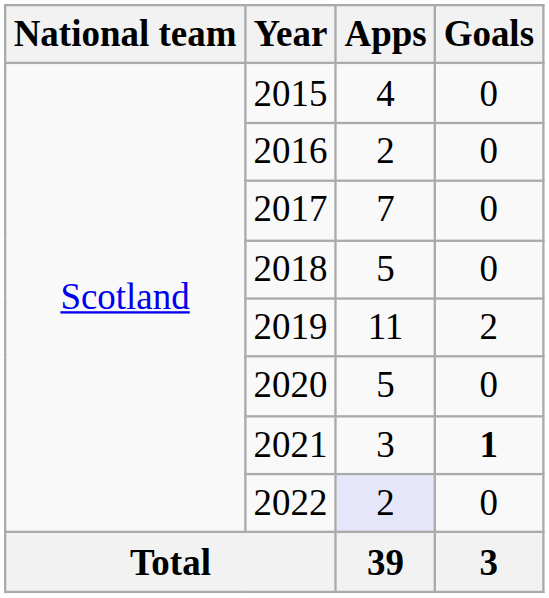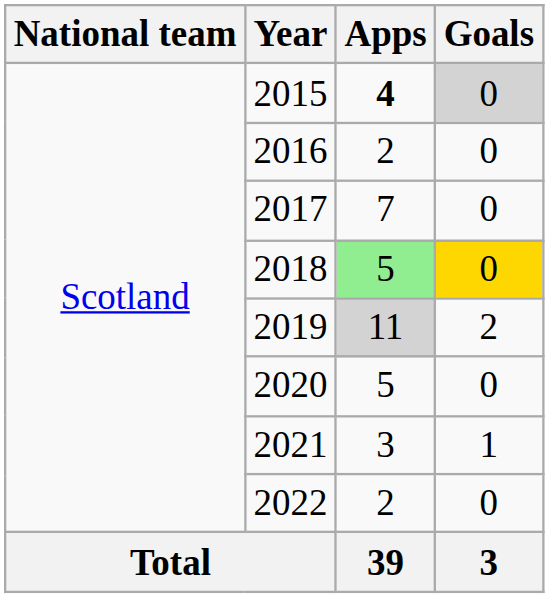(386, 92) normal -> (386, 92) bold
(489, 92) no background -> (489, 92) lightgrey background
(386, 268) no background -> (386, 268) lightgreen background
(489, 268) no background -> (489, 268) gold background
(386, 326) no background -> (386, 326) lightgrey background
(489, 444) bold -> (489, 444) normal
(386, 502) lavender background -> (386, 502) no background
